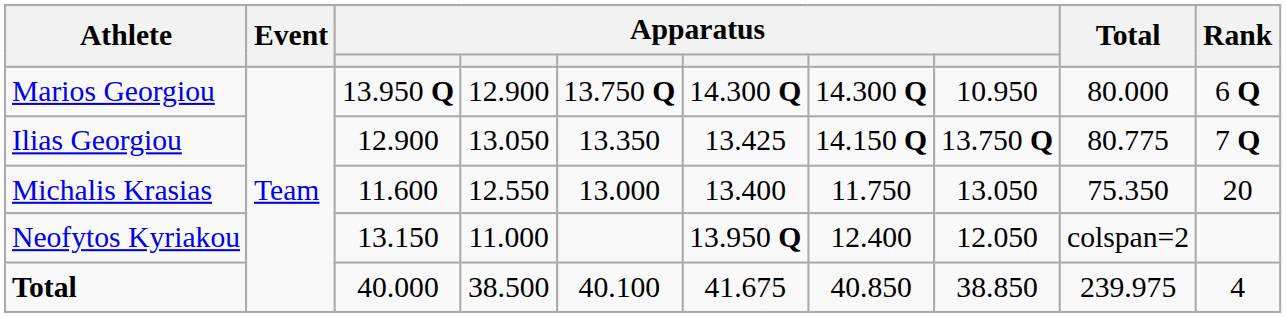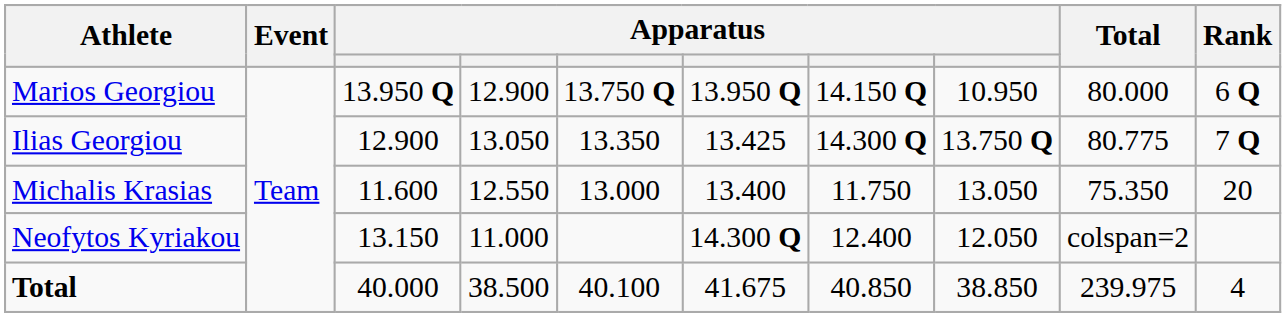(745, 91) 14.300 Q -> (745, 91) 13.950 Q
(871, 91) 14.300 Q -> (871, 91) 14.150 Q
(871, 140) 14.150 Q -> (871, 140) 14.300 Q
(745, 238) 13.950 Q -> (745, 238) 14.300 Q
